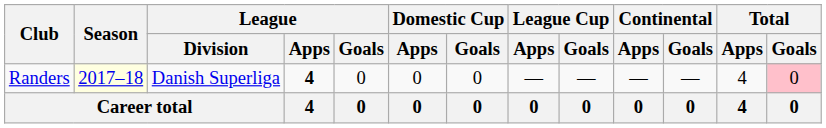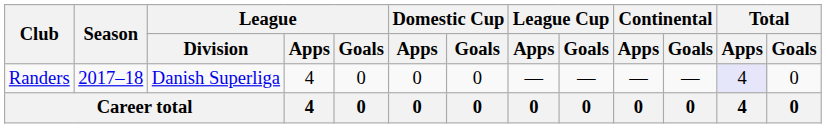(111, 78) lightyellow background -> (111, 78) no background
(309, 78) bold -> (309, 78) normal
(742, 78) no background -> (742, 78) lavender background
(794, 78) pink background -> (794, 78) no background
